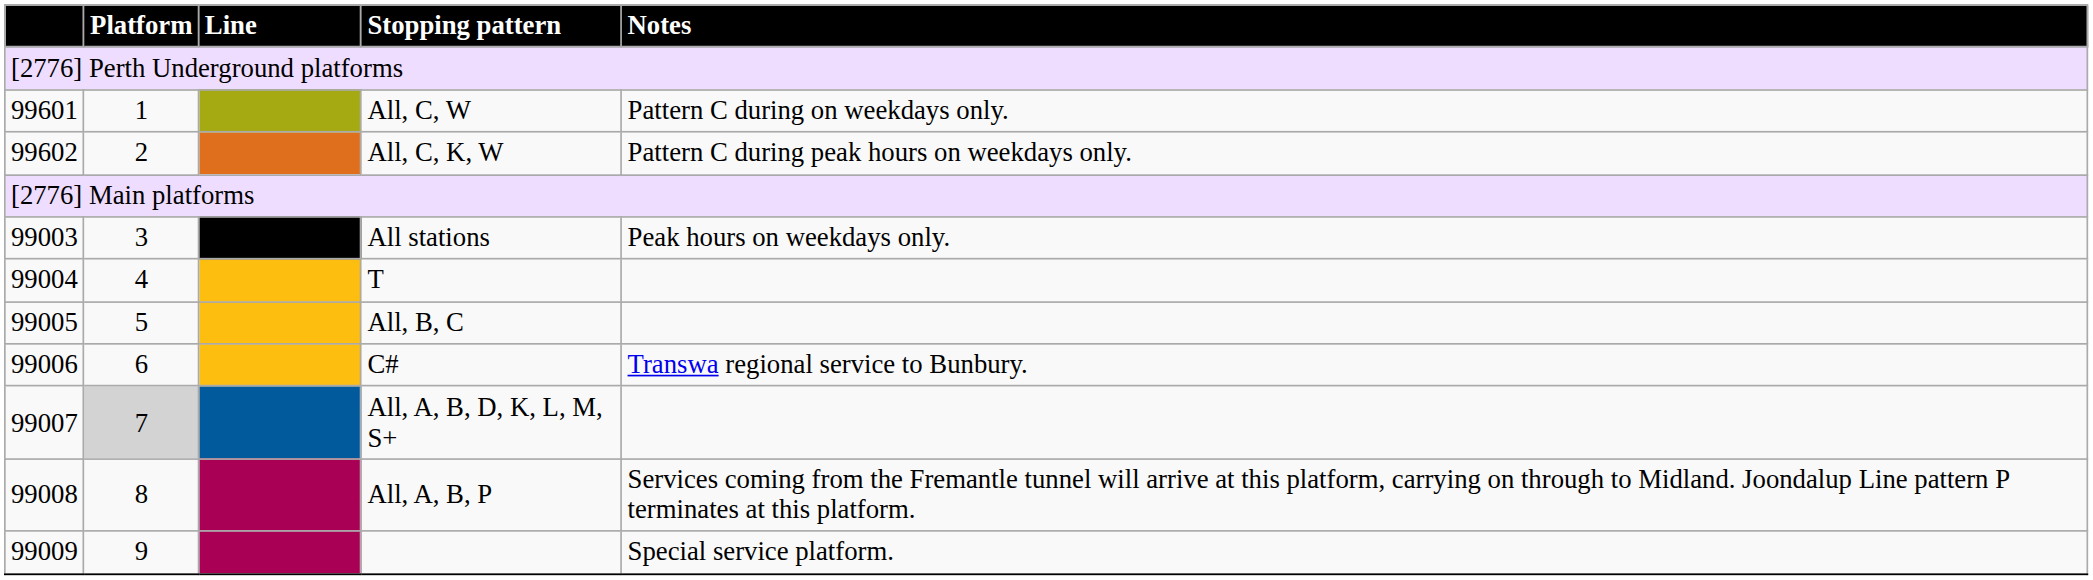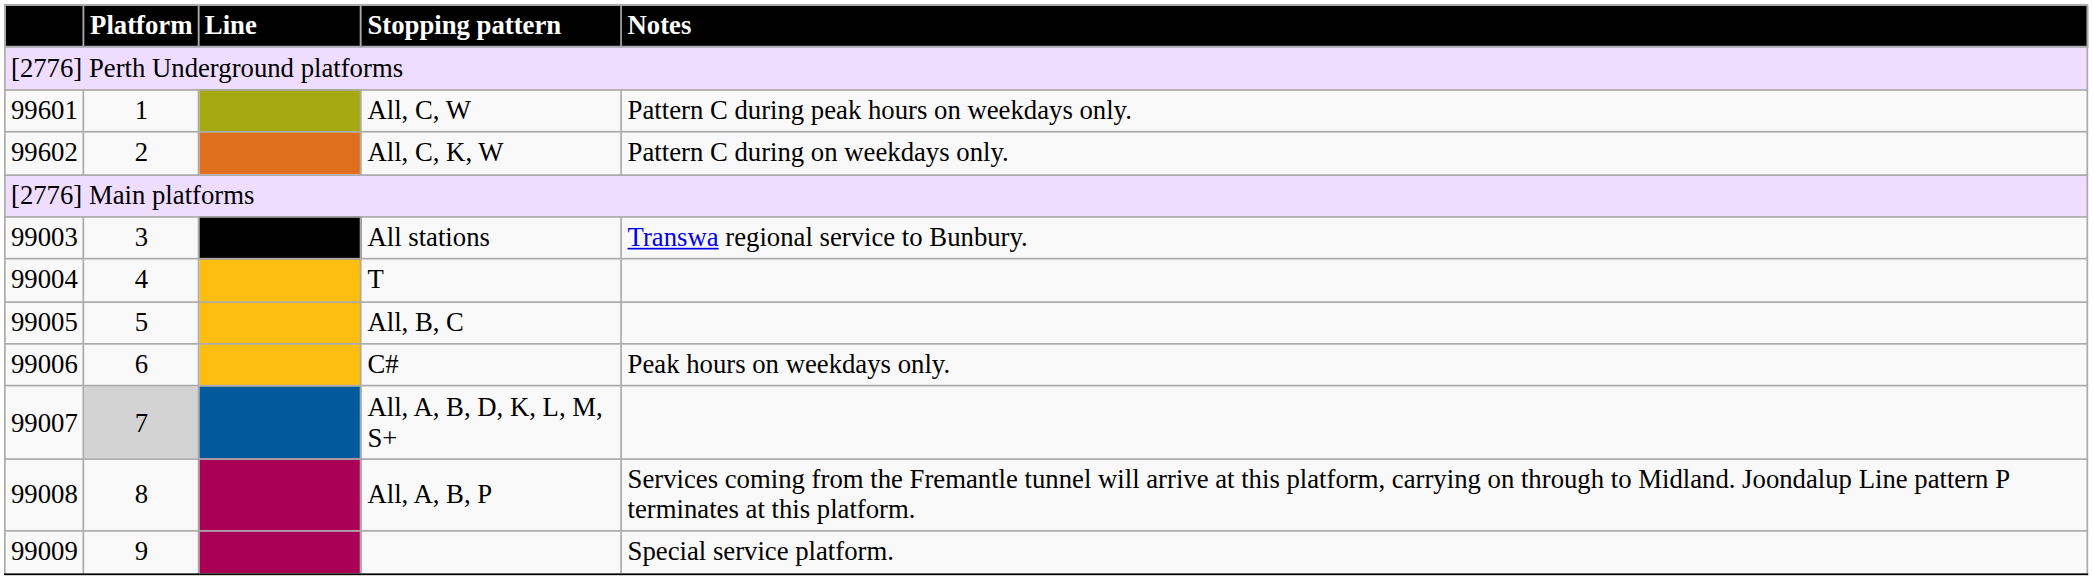(818, 110) Pattern C during on weekdays only. -> (880, 110) Pattern C during peak hours on weekdays only.
(880, 152) Pattern C during peak hours on weekdays only. -> (818, 152) Pattern C during on weekdays only.
(789, 237) Peak hours on weekdays only. -> (828, 237) Transwa regional service to Bunbury.
(828, 364) Transwa regional service to Bunbury. -> (789, 364) Peak hours on weekdays only.
